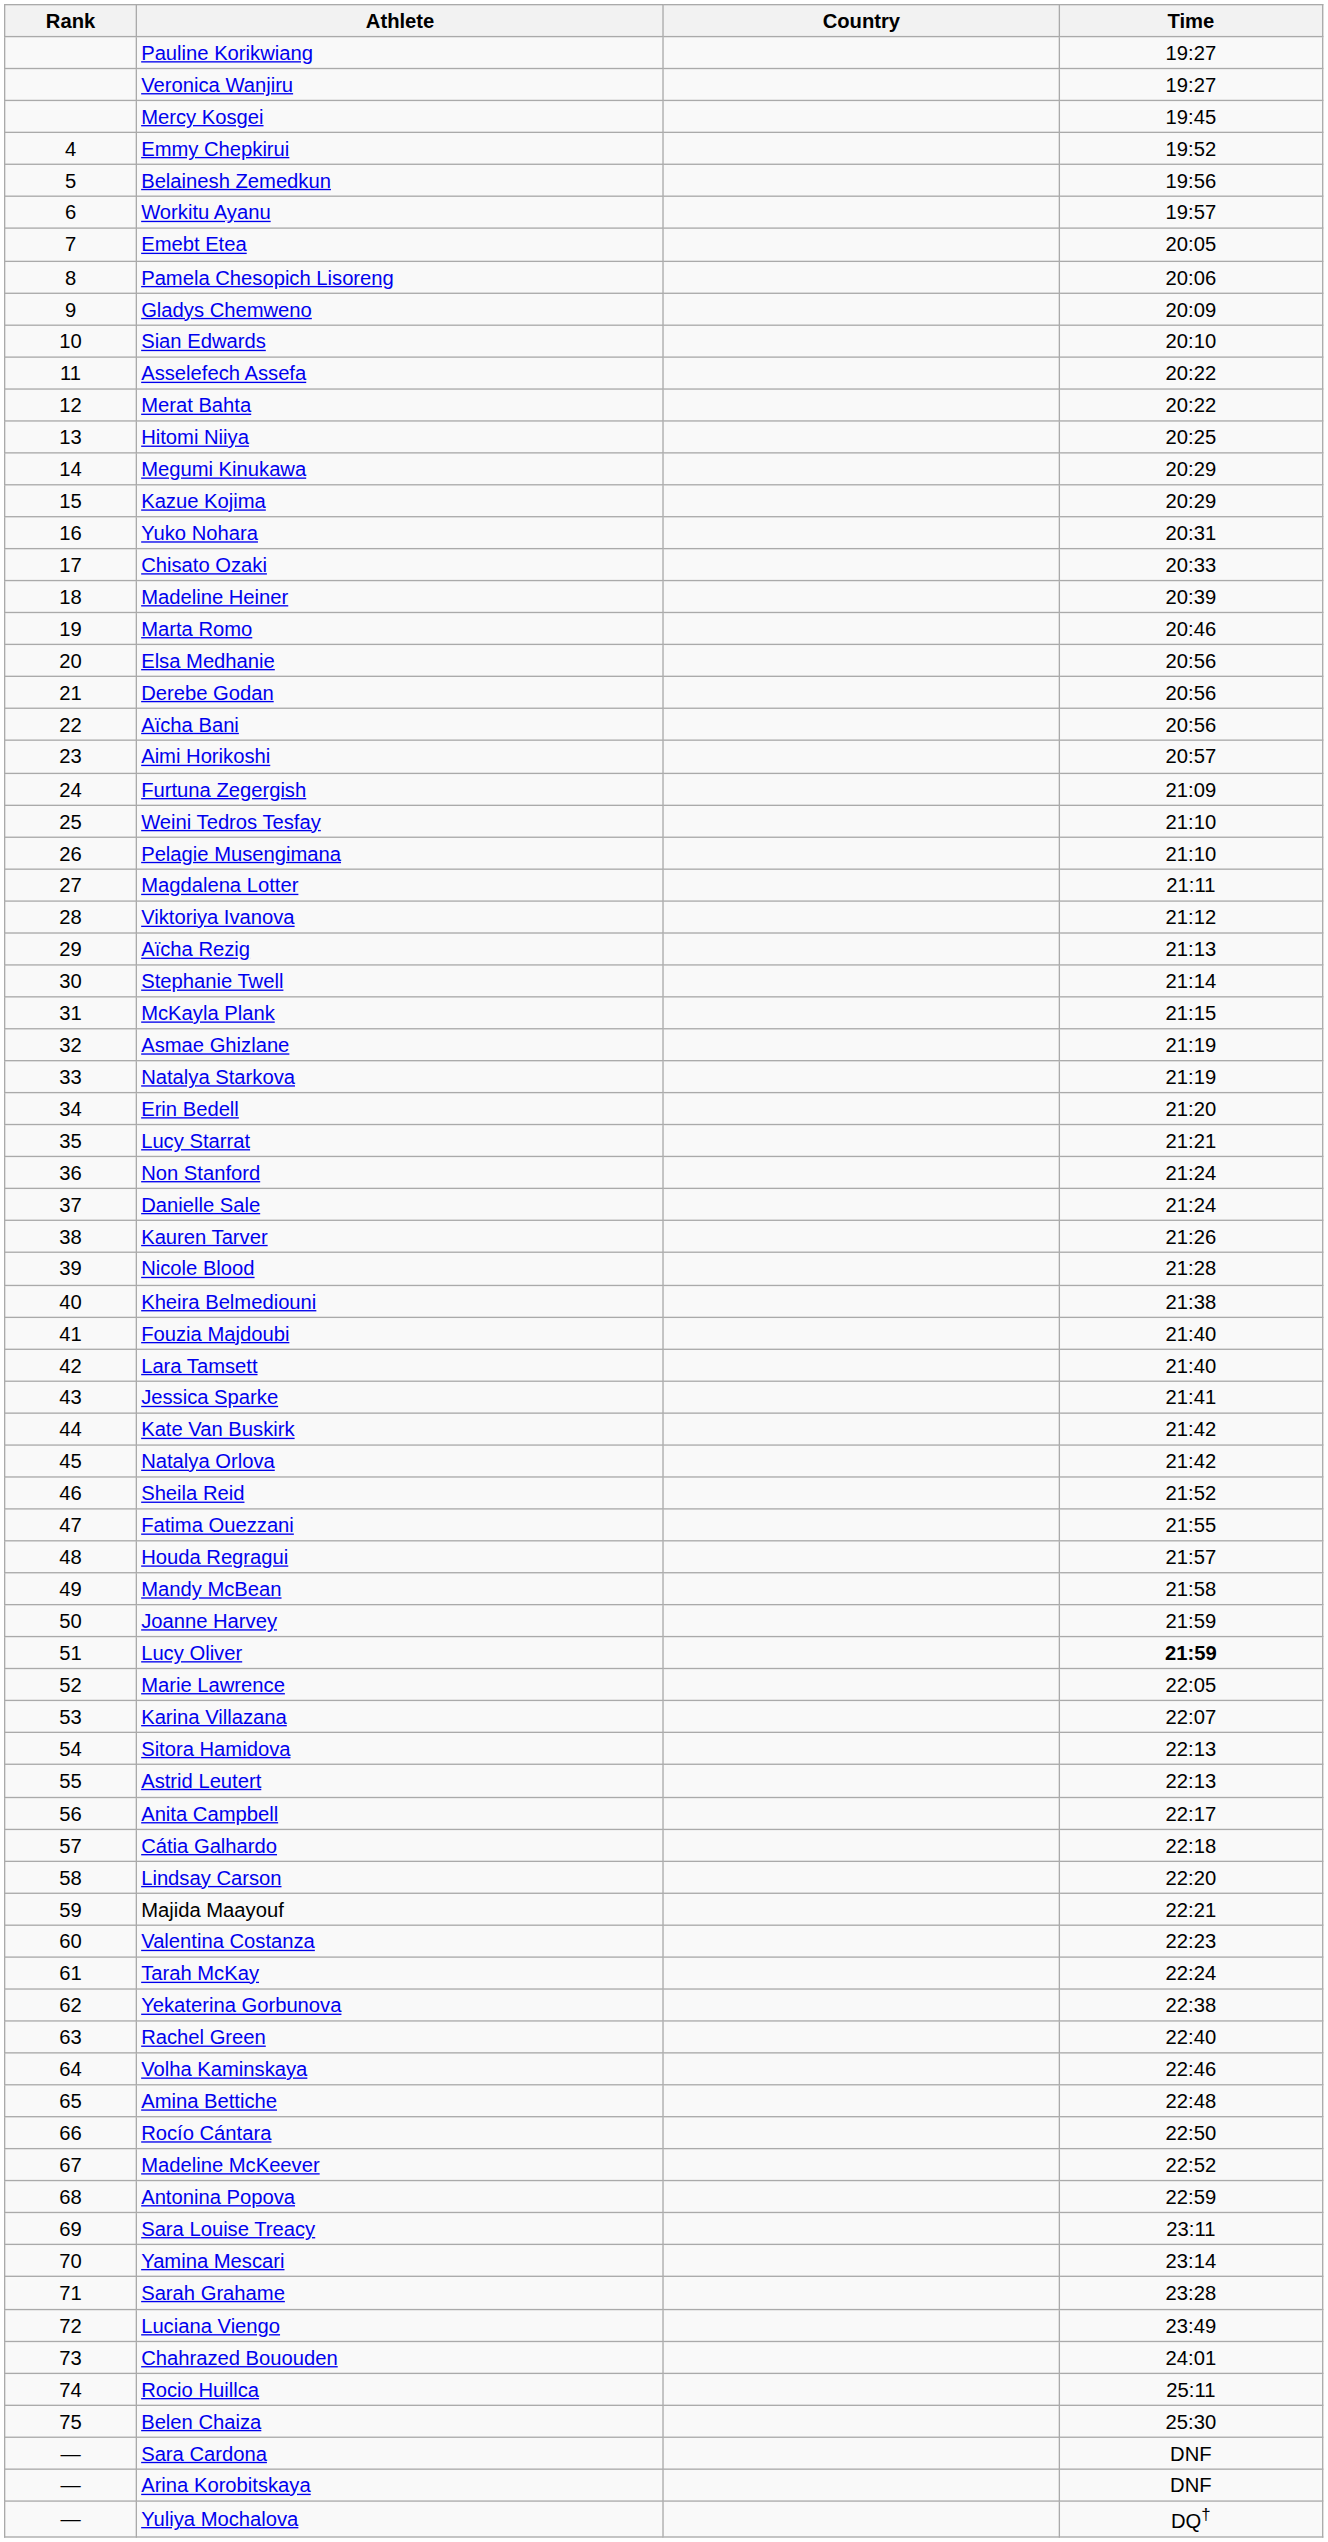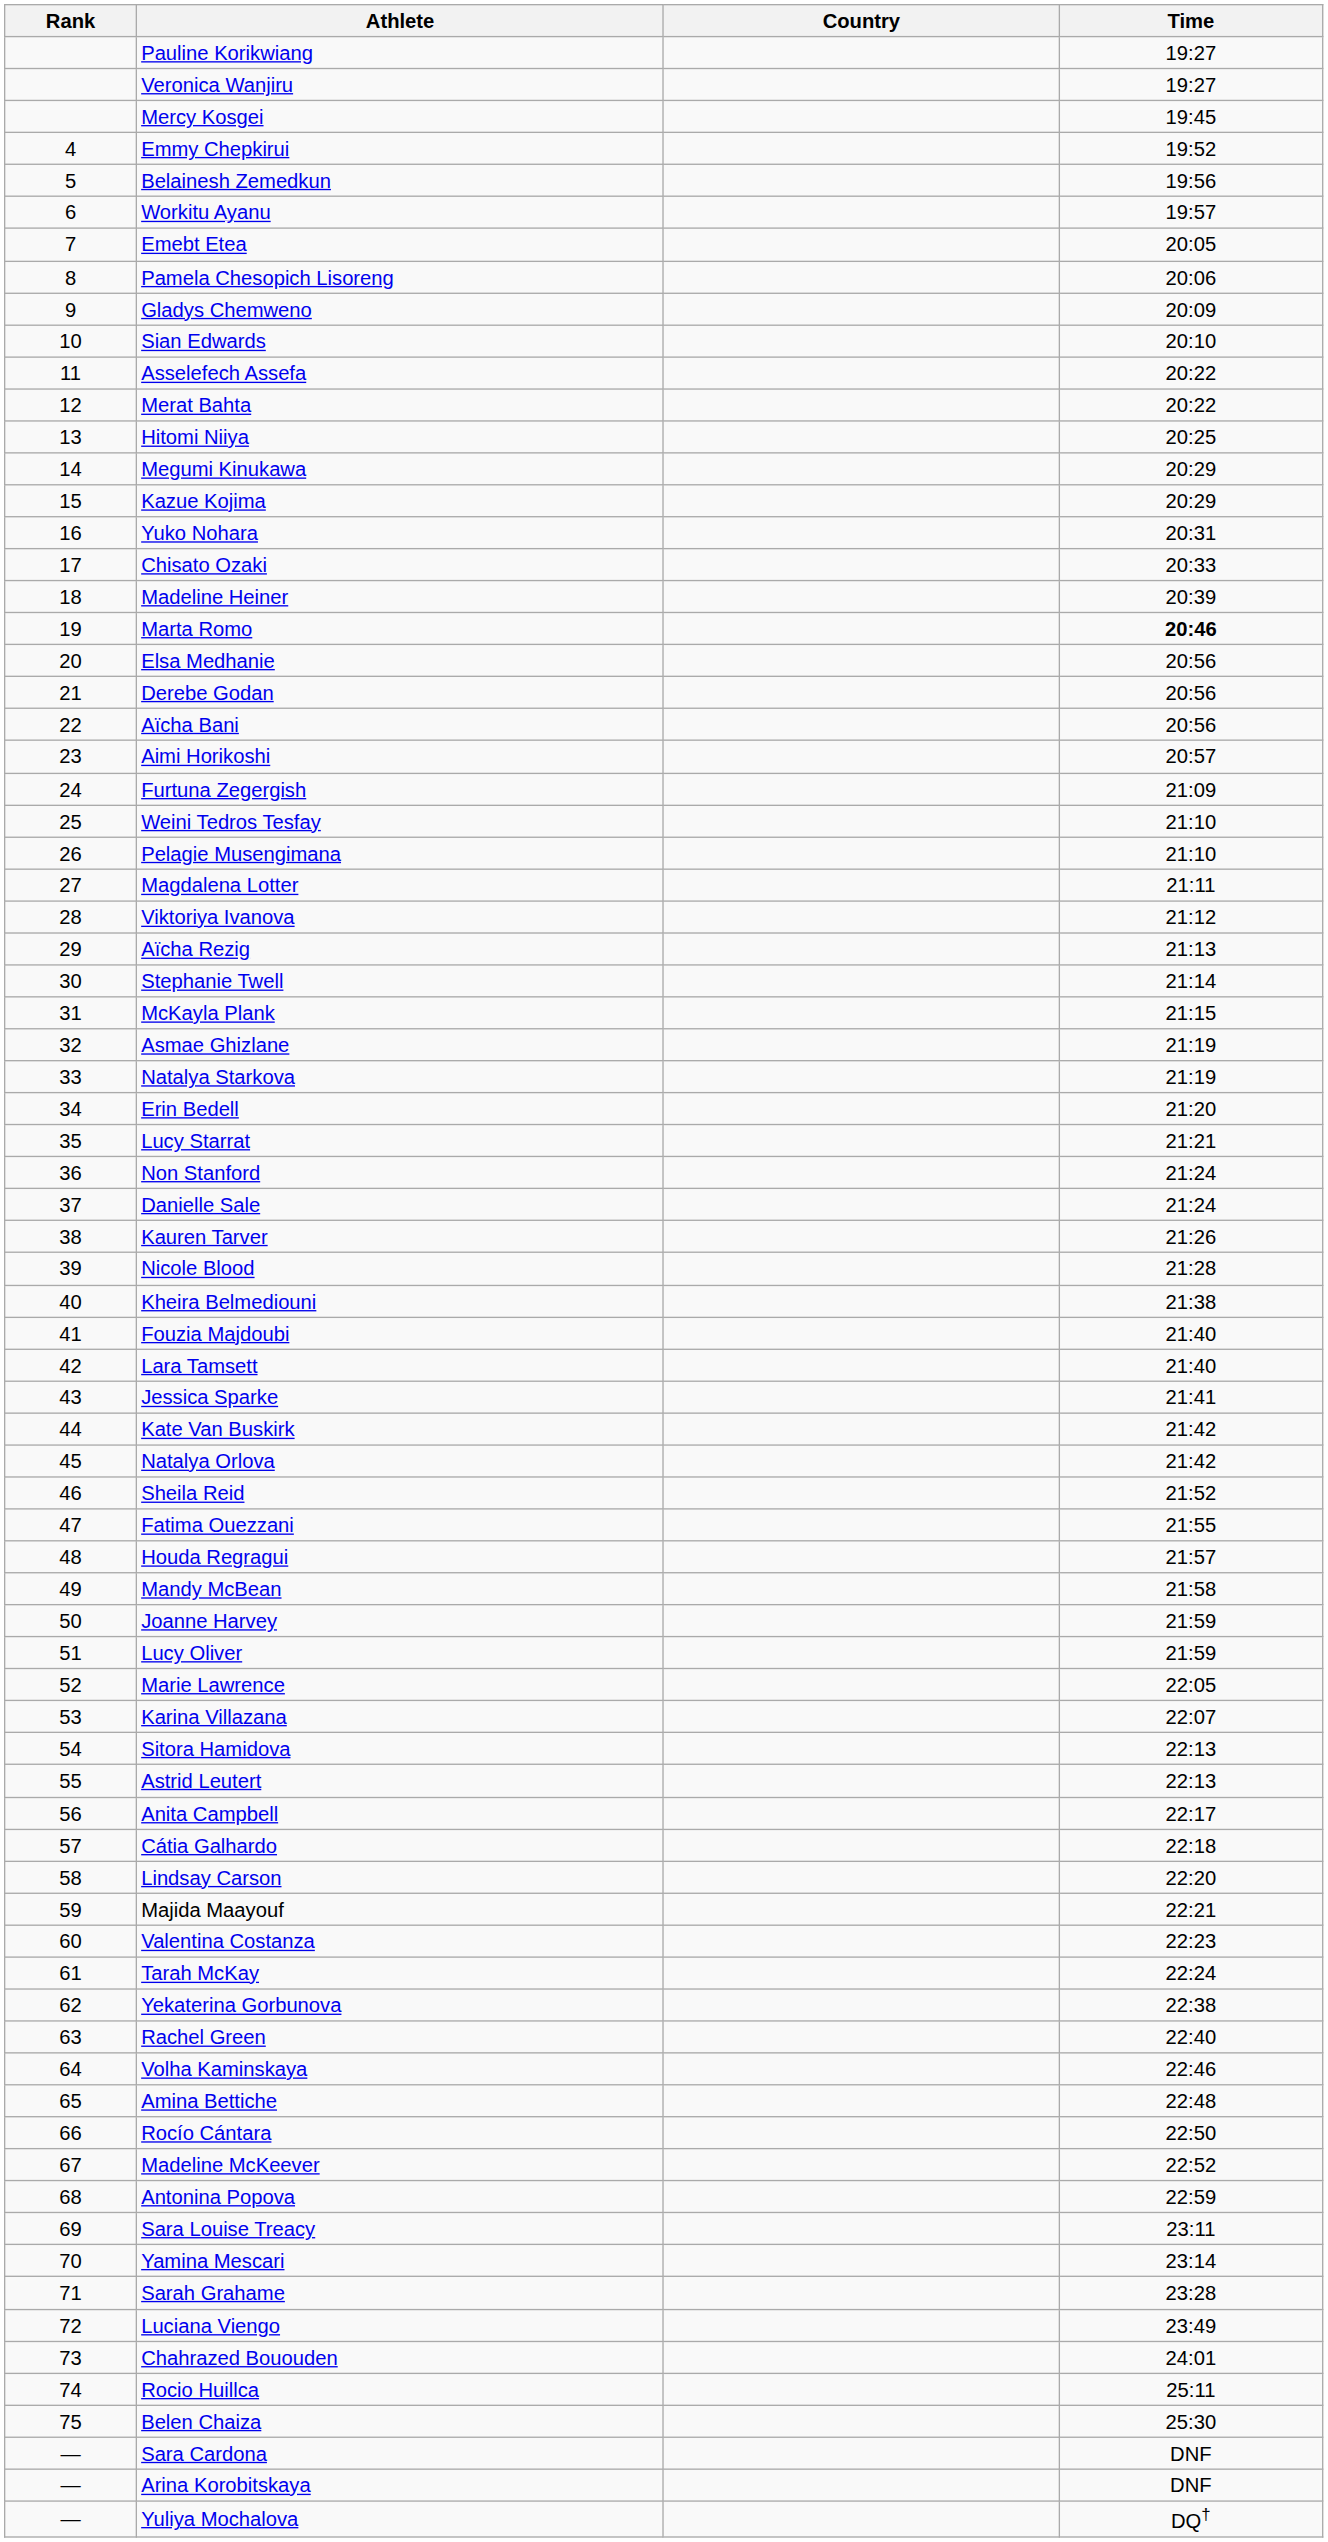(1191, 629) normal -> (1191, 629) bold
(1191, 1653) bold -> (1191, 1653) normal
